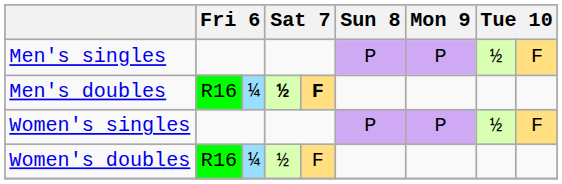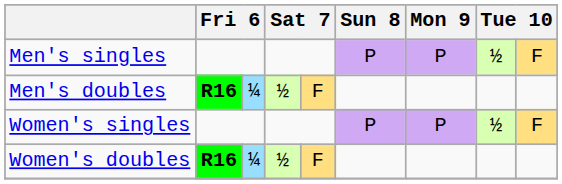(219, 92) normal -> (219, 92) bold
(283, 92) bold -> (283, 92) normal
(318, 92) bold -> (318, 92) normal
(219, 161) normal -> (219, 161) bold
